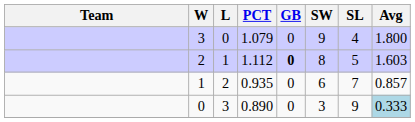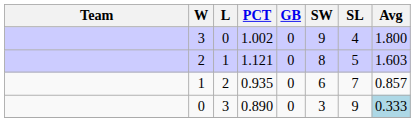(257, 38) 1.079 -> (257, 38) 1.002
(257, 60) 1.112 -> (257, 60) 1.121
(291, 60) bold -> (291, 60) normal
